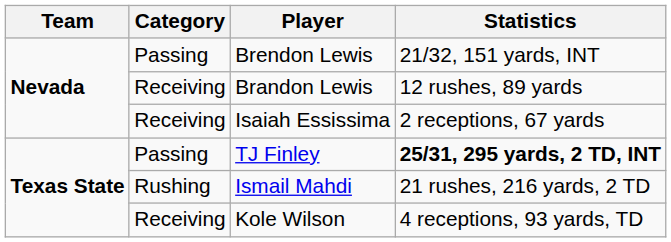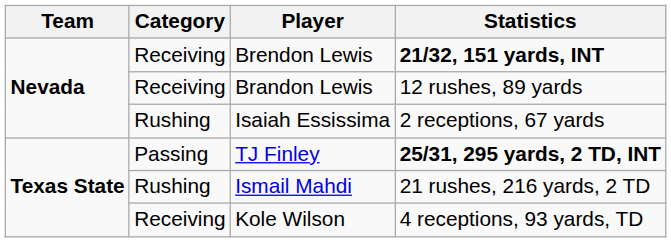(171, 54) Passing -> (180, 54) Receiving
(500, 54) normal -> (502, 54) bold
(180, 120) Receiving -> (172, 120) Rushing
